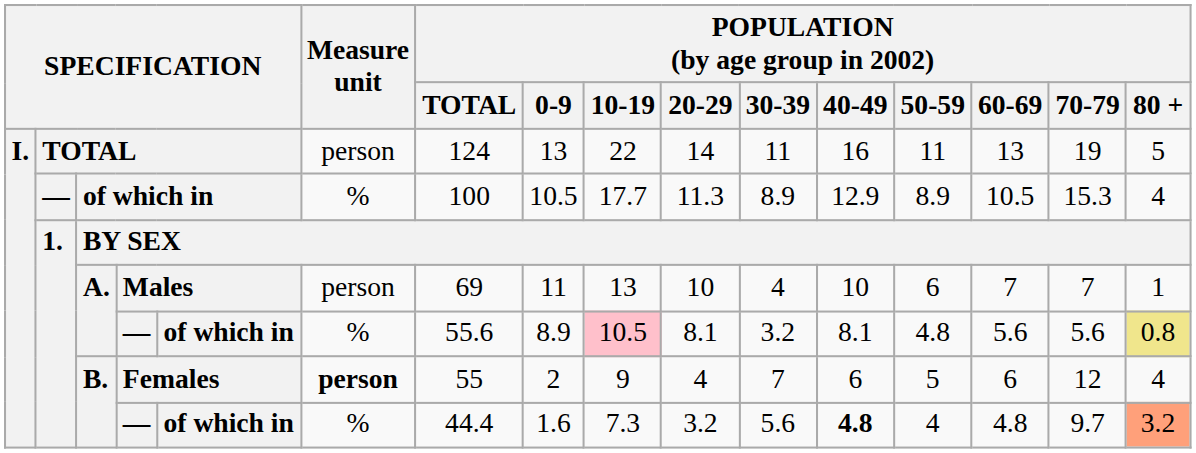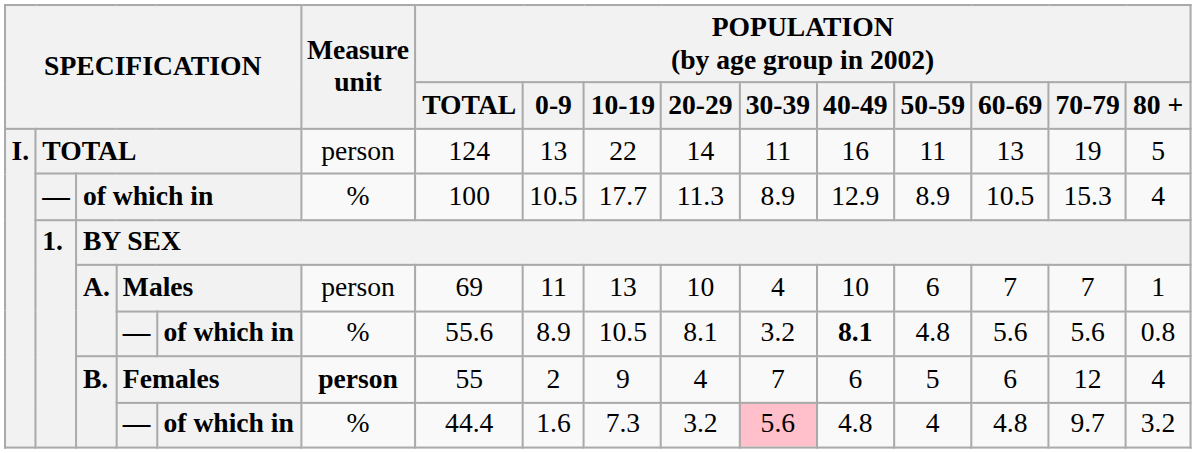(623, 332) pink background -> (623, 332) no background
(855, 332) normal -> (855, 332) bold
(1158, 332) khaki background -> (1158, 332) no background
(778, 423) no background -> (778, 423) pink background
(855, 423) bold -> (855, 423) normal
(1158, 423) lightsalmon background -> (1158, 423) no background
